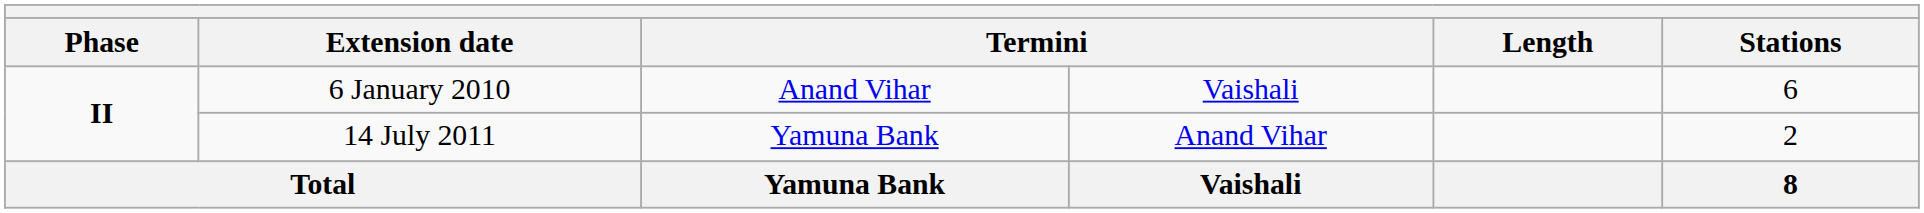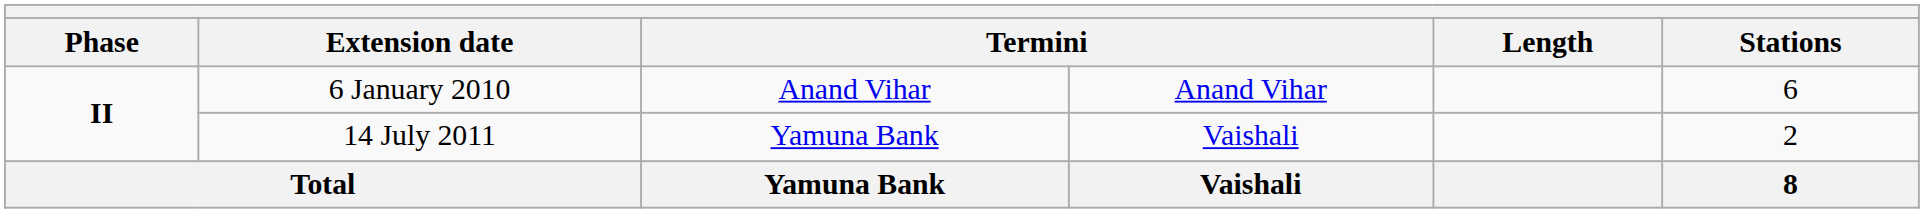(1251, 89) Vaishali -> (1251, 89) Anand Vihar
(1251, 136) Anand Vihar -> (1251, 136) Vaishali
